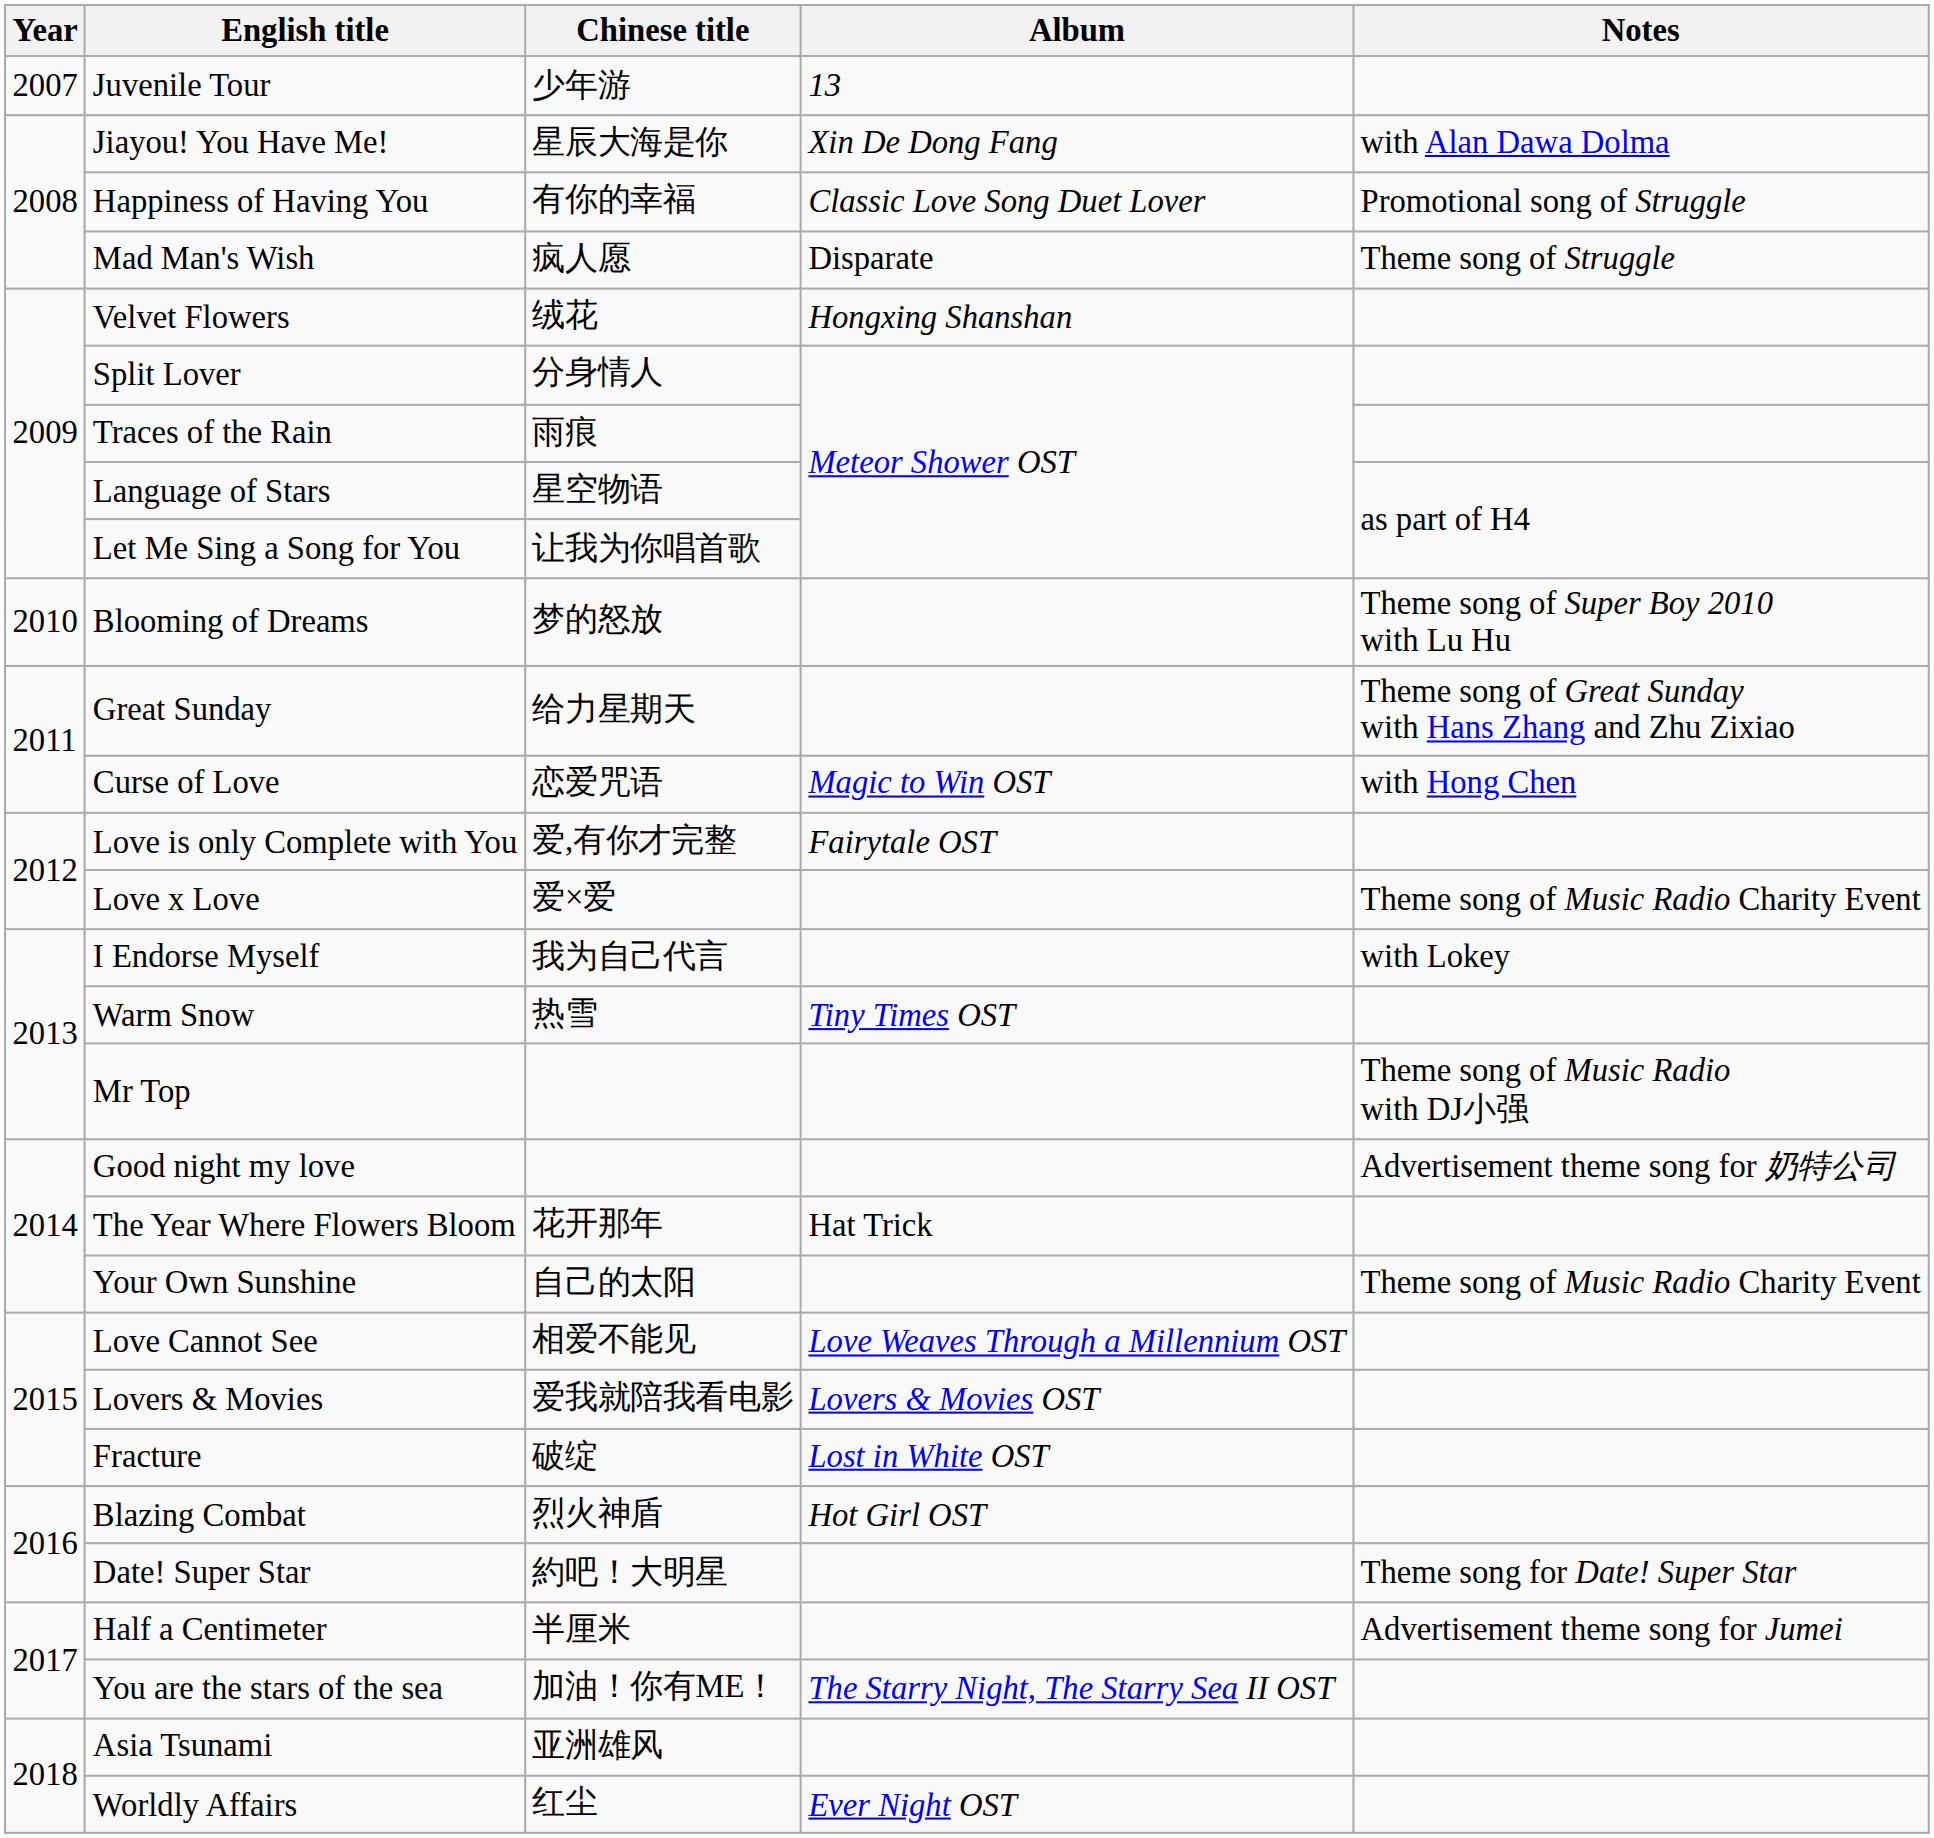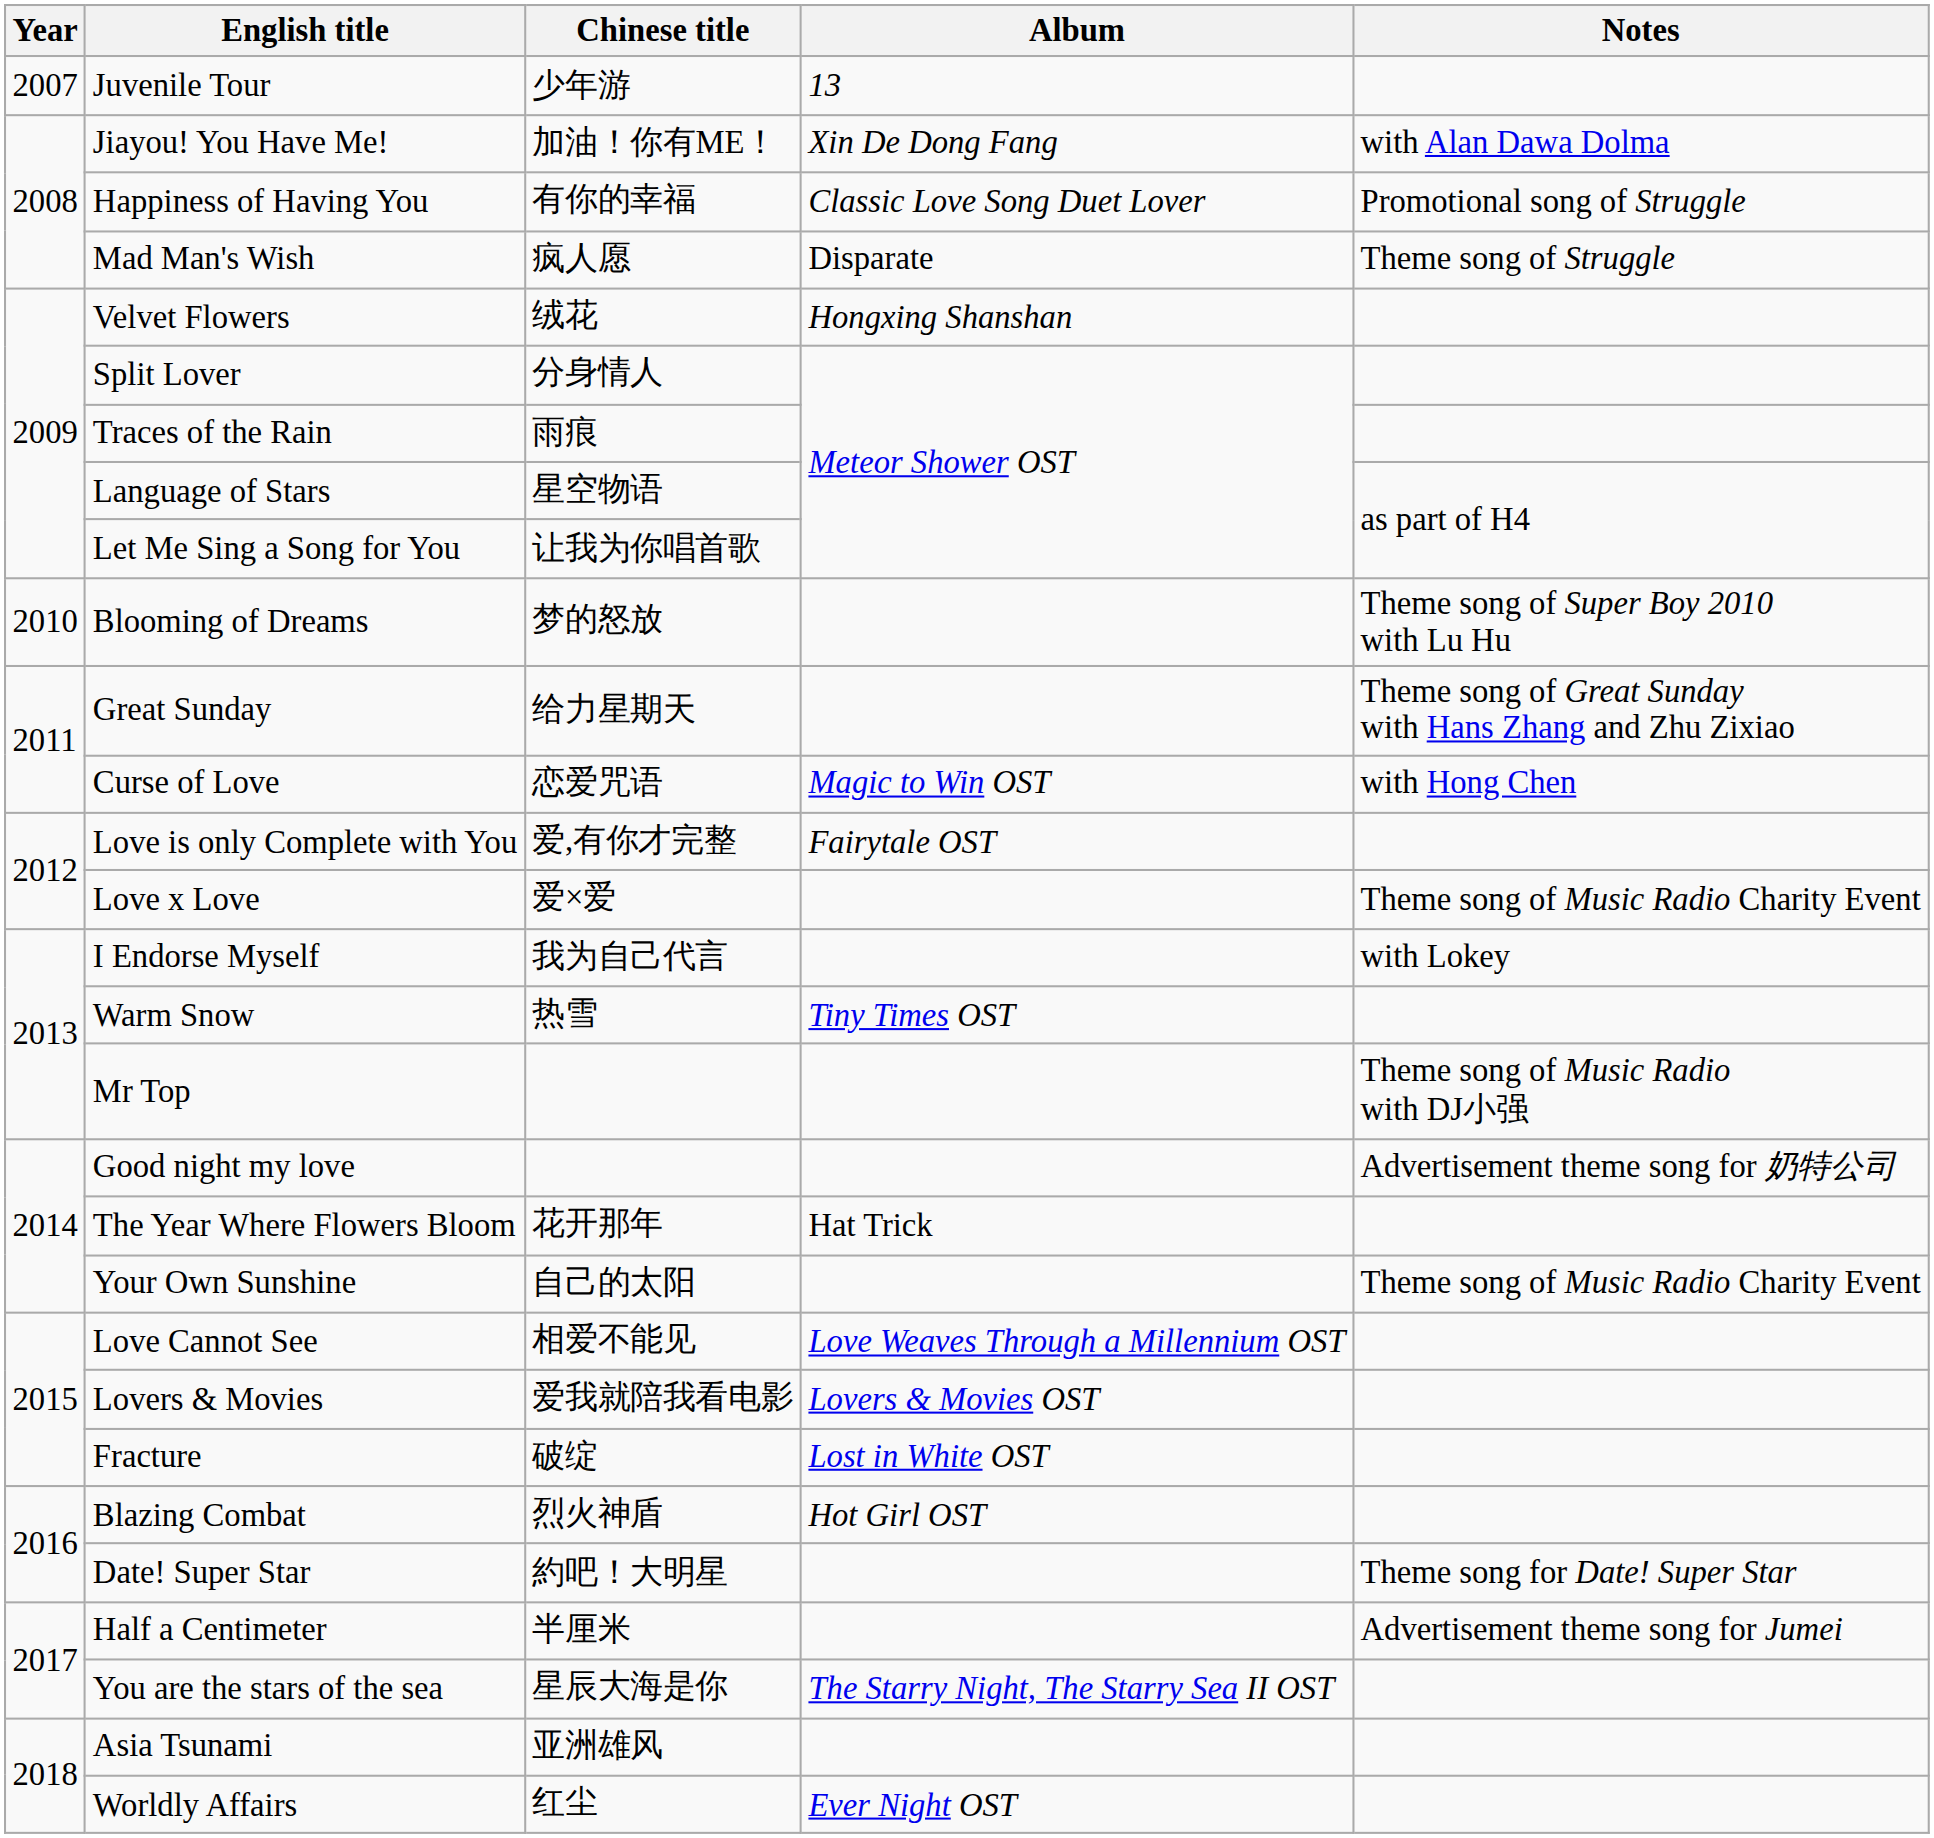(630, 142) 星辰大海是你 -> (655, 142) 加油！你有ME！
(655, 1687) 加油！你有ME！ -> (630, 1687) 星辰大海是你
